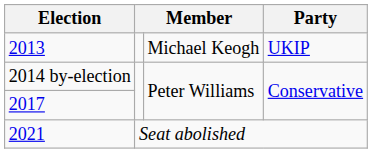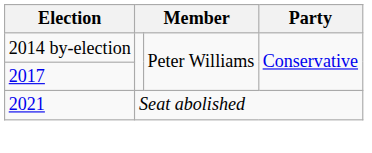- row: (27, 47)
